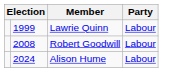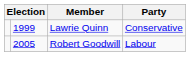(140, 28) Labour -> (154, 28) Conservative
(24, 43) 2008 -> (24, 43) 2005
- row: (78, 59)
